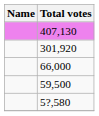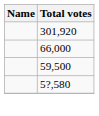- row: (58, 31)
